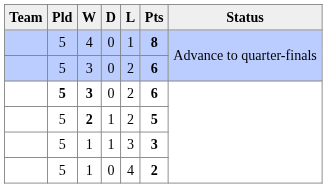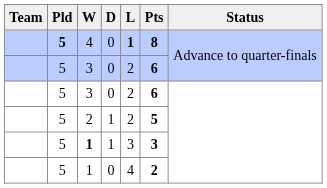(62, 42) normal -> (62, 42) bold
(130, 42) normal -> (130, 42) bold
(62, 93) bold -> (62, 93) normal
(89, 93) bold -> (89, 93) normal
(89, 119) bold -> (89, 119) normal
(89, 144) normal -> (89, 144) bold
